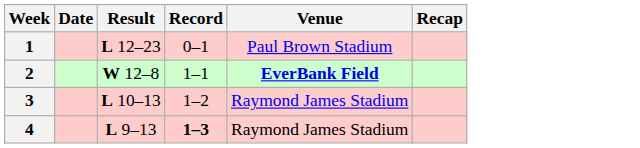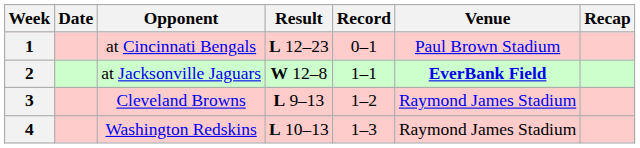+ column: (181, 18)
(131, 101) L 10–13 -> (299, 101) L 9–13
(131, 128) L 9–13 -> (299, 128) L 10–13
(196, 128) bold -> (364, 128) normal
